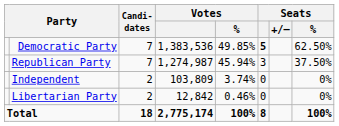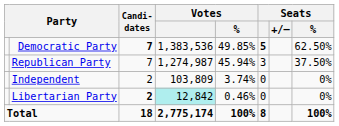(150, 46) normal -> (150, 46) bold
(150, 96) normal -> (150, 96) bold
(195, 96) no background -> (195, 96) paleturquoise background
